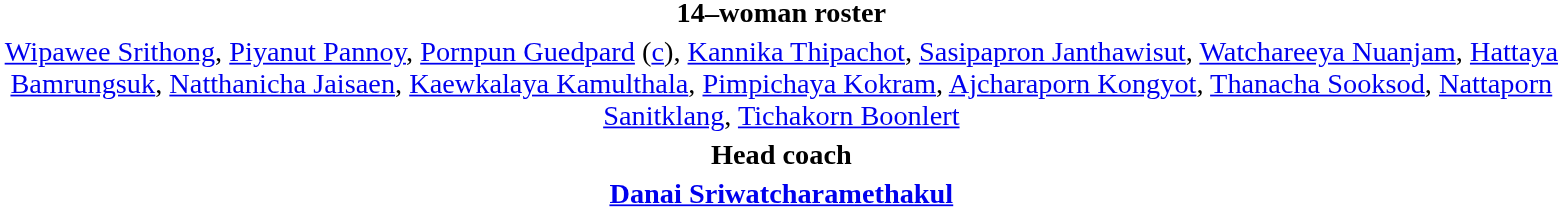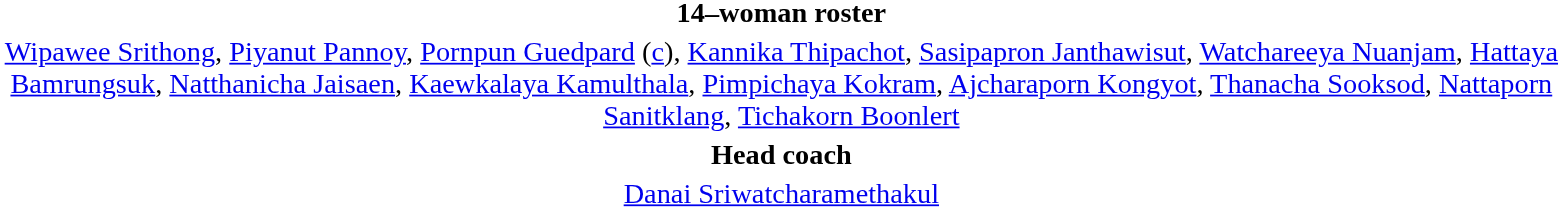(781, 193) bold -> (781, 193) normal
